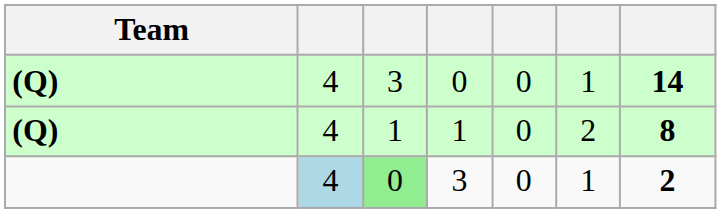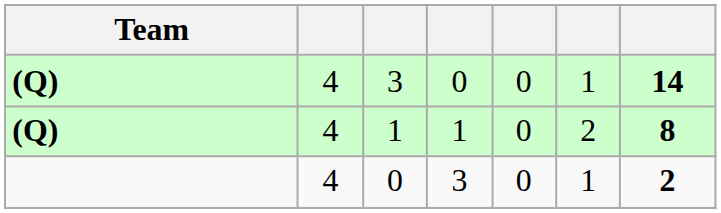(330, 181) lightblue background -> (330, 181) no background
(395, 181) lightgreen background -> (395, 181) no background
